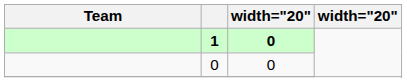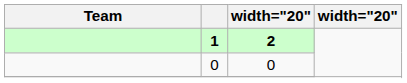(271, 40) 0 -> (271, 40) 2
